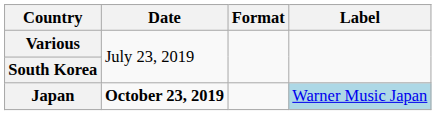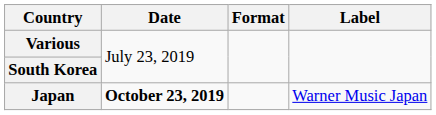(360, 95) lightblue background -> (360, 95) no background
